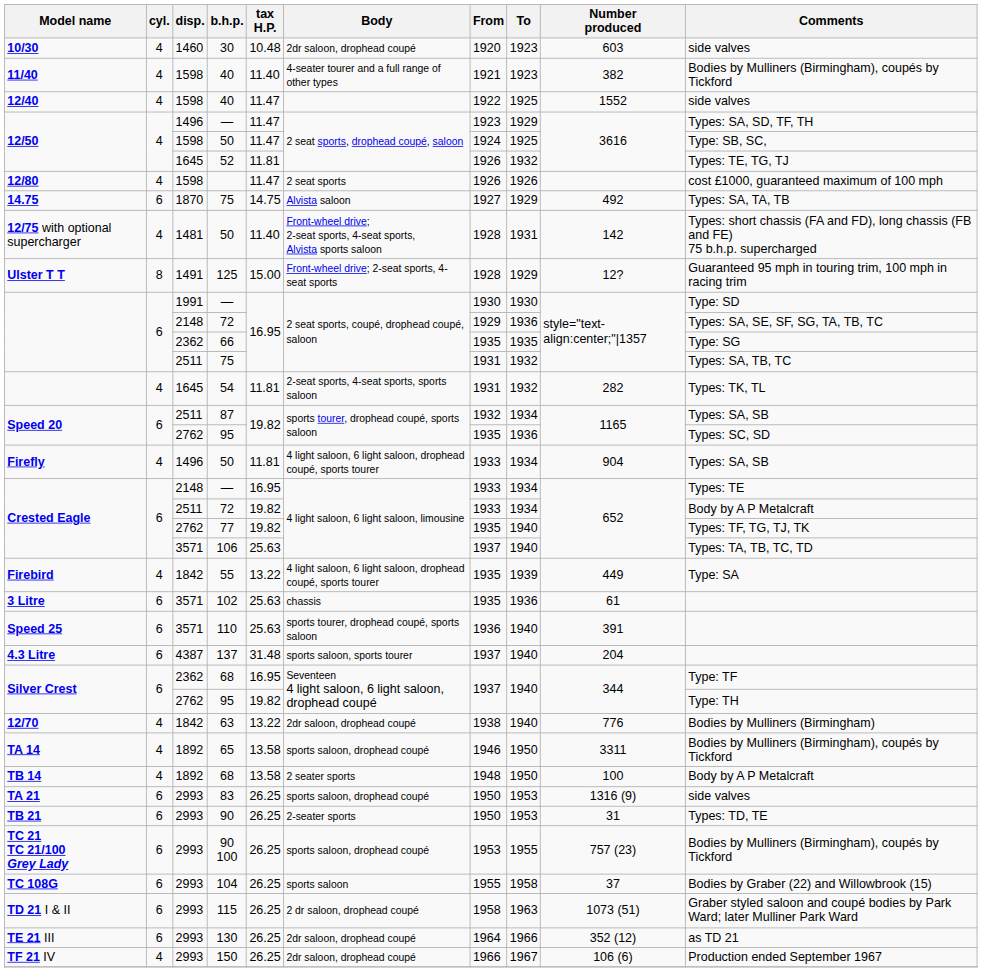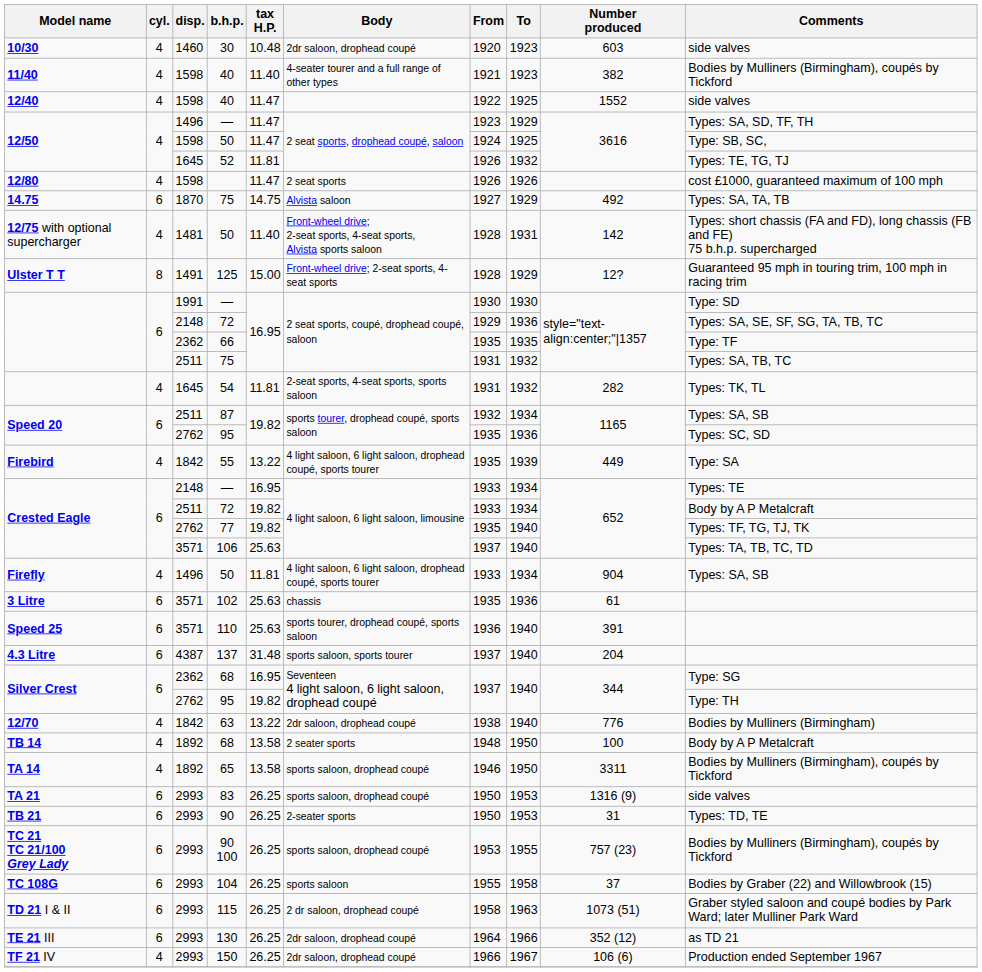(714, 341) Type: SG -> (713, 341) Type: TF
rows swapped: (26, 461) <-> (30, 574)
(713, 677) Type: TF -> (714, 677) Type: SG
rows swapped: (24, 749) <-> (24, 776)
